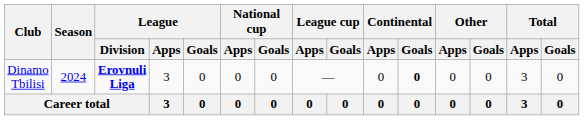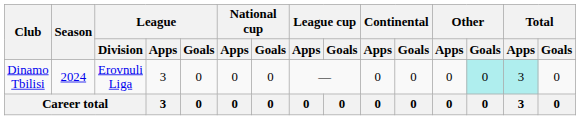(122, 76) bold -> (120, 76) normal
(417, 76) bold -> (414, 76) normal
(488, 76) no background -> (485, 76) paleturquoise background
(524, 76) no background -> (521, 76) paleturquoise background
